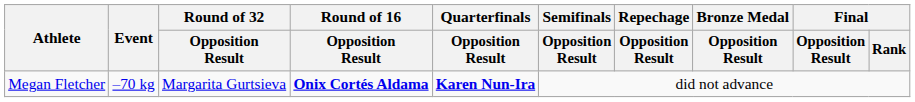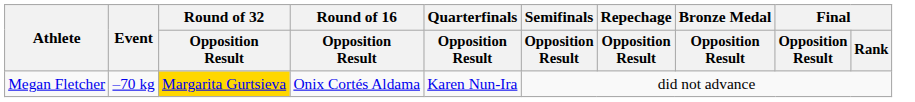(224, 84) no background -> (224, 84) gold background
(361, 84) bold -> (357, 84) normal
(485, 84) bold -> (472, 84) normal
